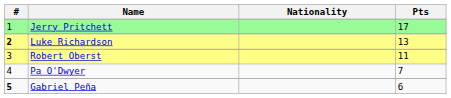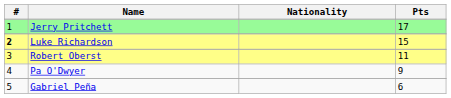(403, 42) 13 -> (403, 42) 15
(400, 71) 7 -> (400, 71) 9
(9, 86) bold -> (9, 86) normal
